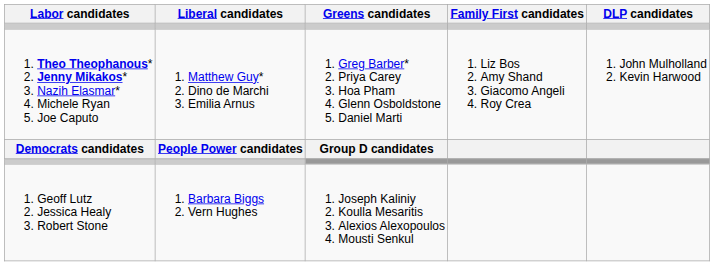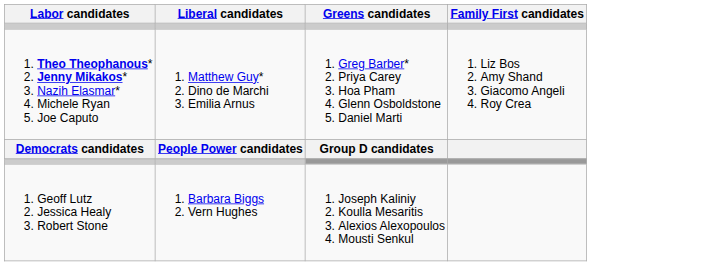- column: (648, 14)
